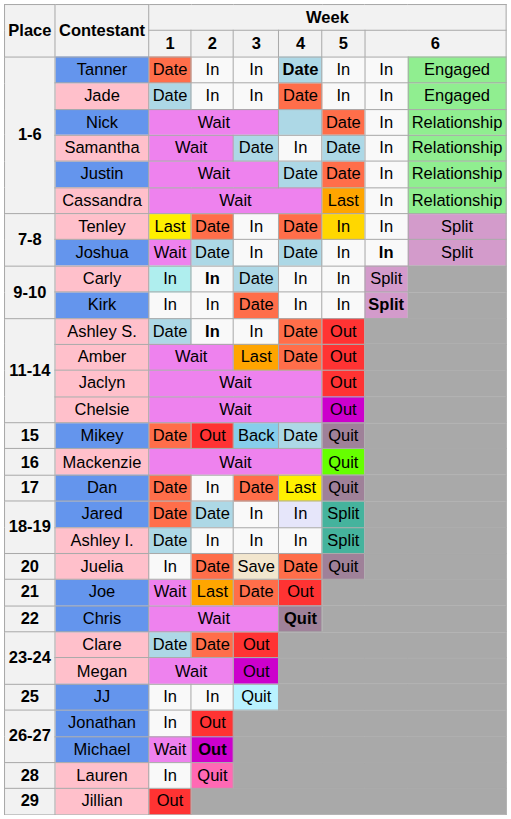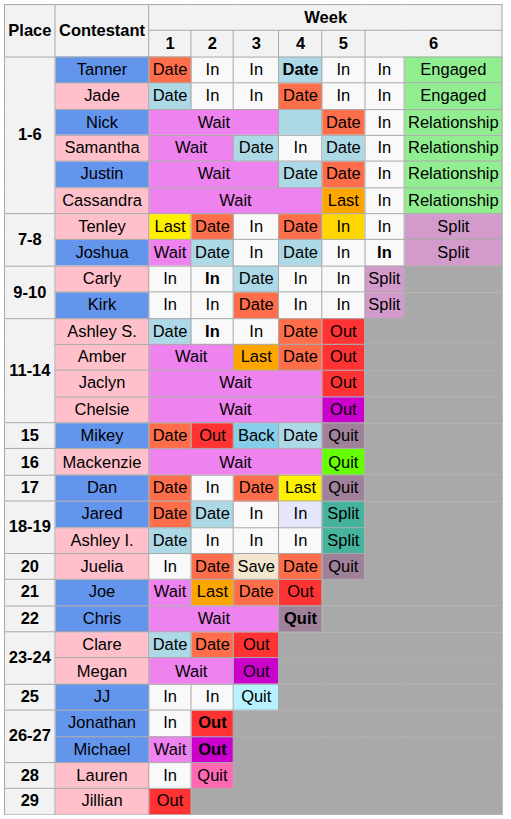(170, 278) paleturquoise background -> (170, 278) no background
(386, 305) bold -> (384, 305) normal
(212, 723) normal -> (212, 723) bold
